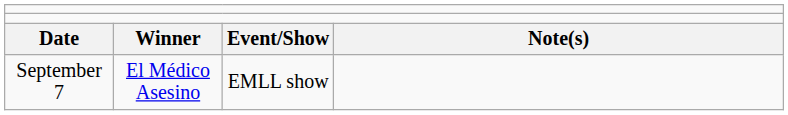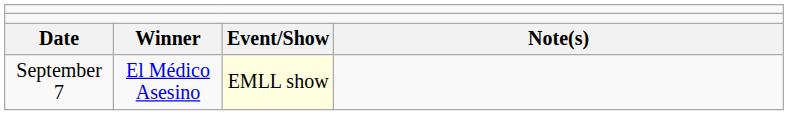(278, 81) no background -> (278, 81) lightyellow background
